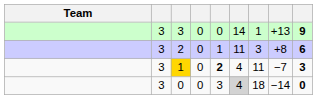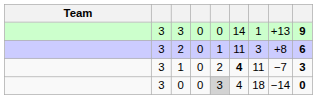(181, 67) gold background -> (181, 67) no background
(220, 67) bold -> (220, 67) normal
(239, 67) normal -> (239, 67) bold
(220, 85) no background -> (220, 85) lightgrey background
(239, 85) lightgrey background -> (239, 85) no background
